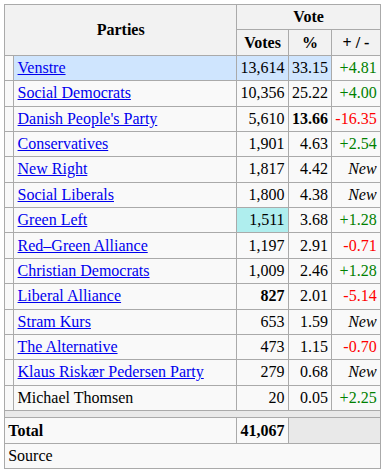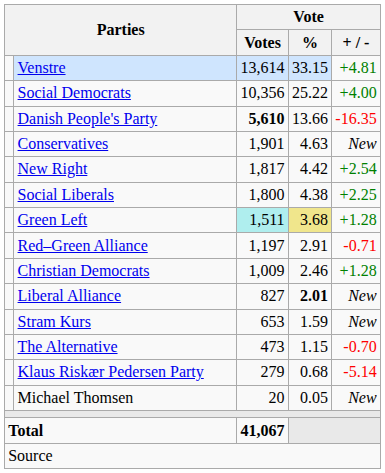(267, 118) normal -> (267, 118) bold
(310, 118) bold -> (310, 118) normal
(358, 144) +2.54 -> (362, 144) New
(362, 169) New -> (358, 169) +2.54
(362, 194) New -> (358, 194) +2.25
(314, 220) no background -> (314, 220) khaki background
(273, 296) bold -> (273, 296) normal
(314, 296) normal -> (314, 296) bold
(360, 296) -5.14 -> (362, 296) New
(362, 372) New -> (360, 372) -5.14
(358, 397) +2.25 -> (362, 397) New
